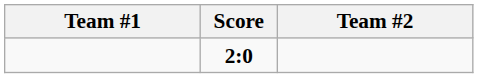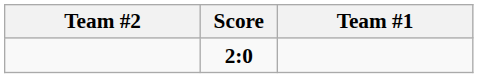columns swapped: (103, 21) <-> (375, 21)
